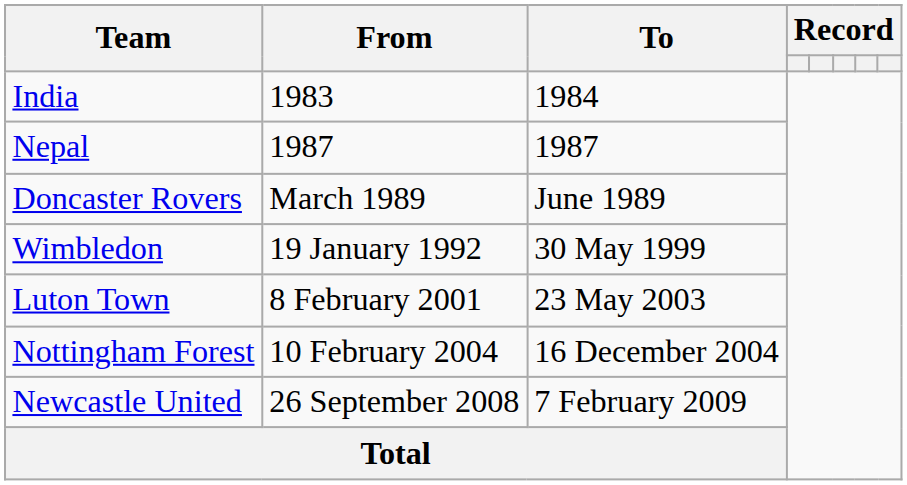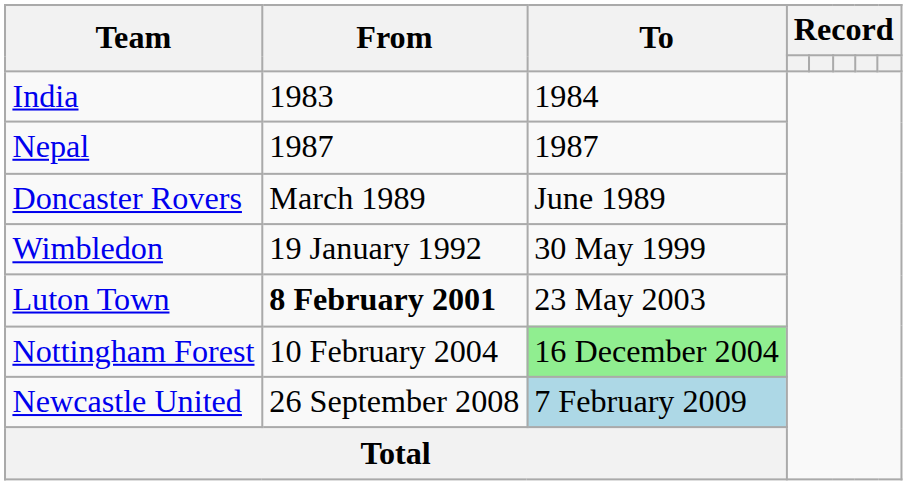(376, 299) normal -> (383, 299) bold
(657, 350) no background -> (657, 350) lightgreen background
(641, 401) no background -> (641, 401) lightblue background
